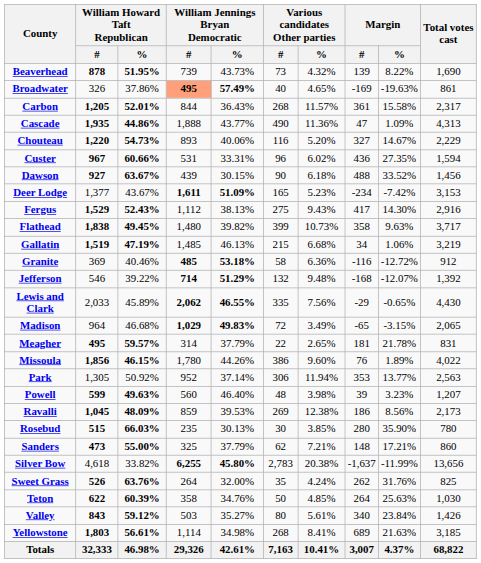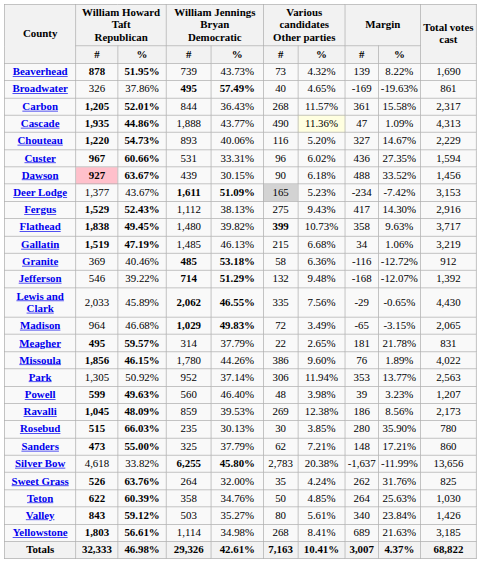(189, 89) lightsalmon background -> (189, 89) no background
(321, 123) no background -> (321, 123) lightyellow background
(97, 175) no background -> (97, 175) pink background
(281, 192) no background -> (281, 192) lightgrey background
(281, 227) normal -> (281, 227) bold
